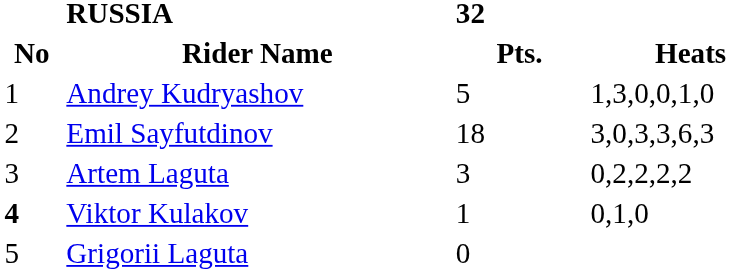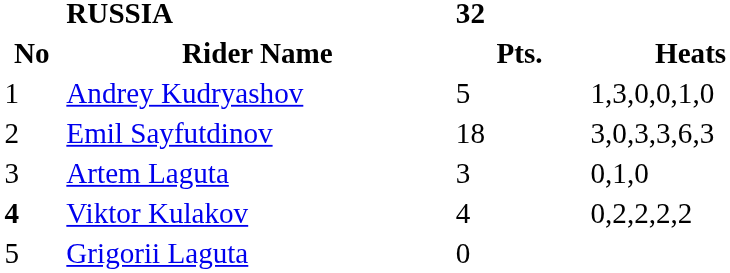(641, 173) 0,2,2,2,2 -> (620, 173) 0,1,0
(463, 213) 1 -> (463, 213) 4
(620, 213) 0,1,0 -> (641, 213) 0,2,2,2,2
